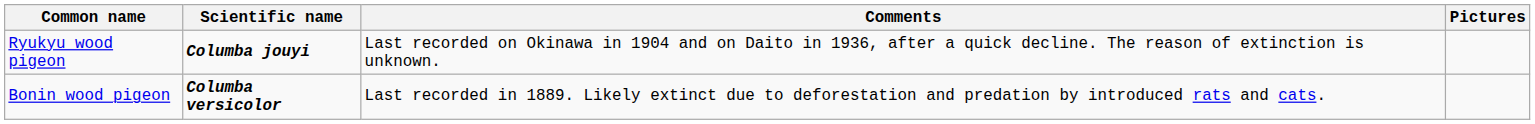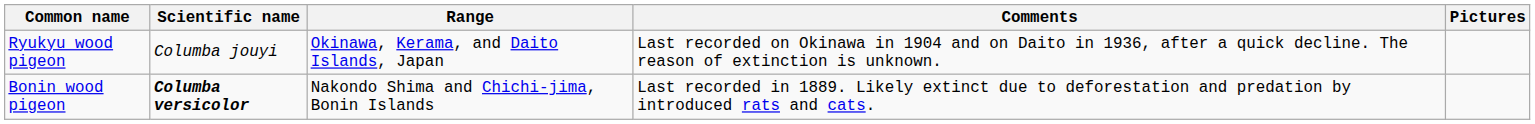+ column: (470, 18)
(248, 53) bold -> (216, 53) normal
